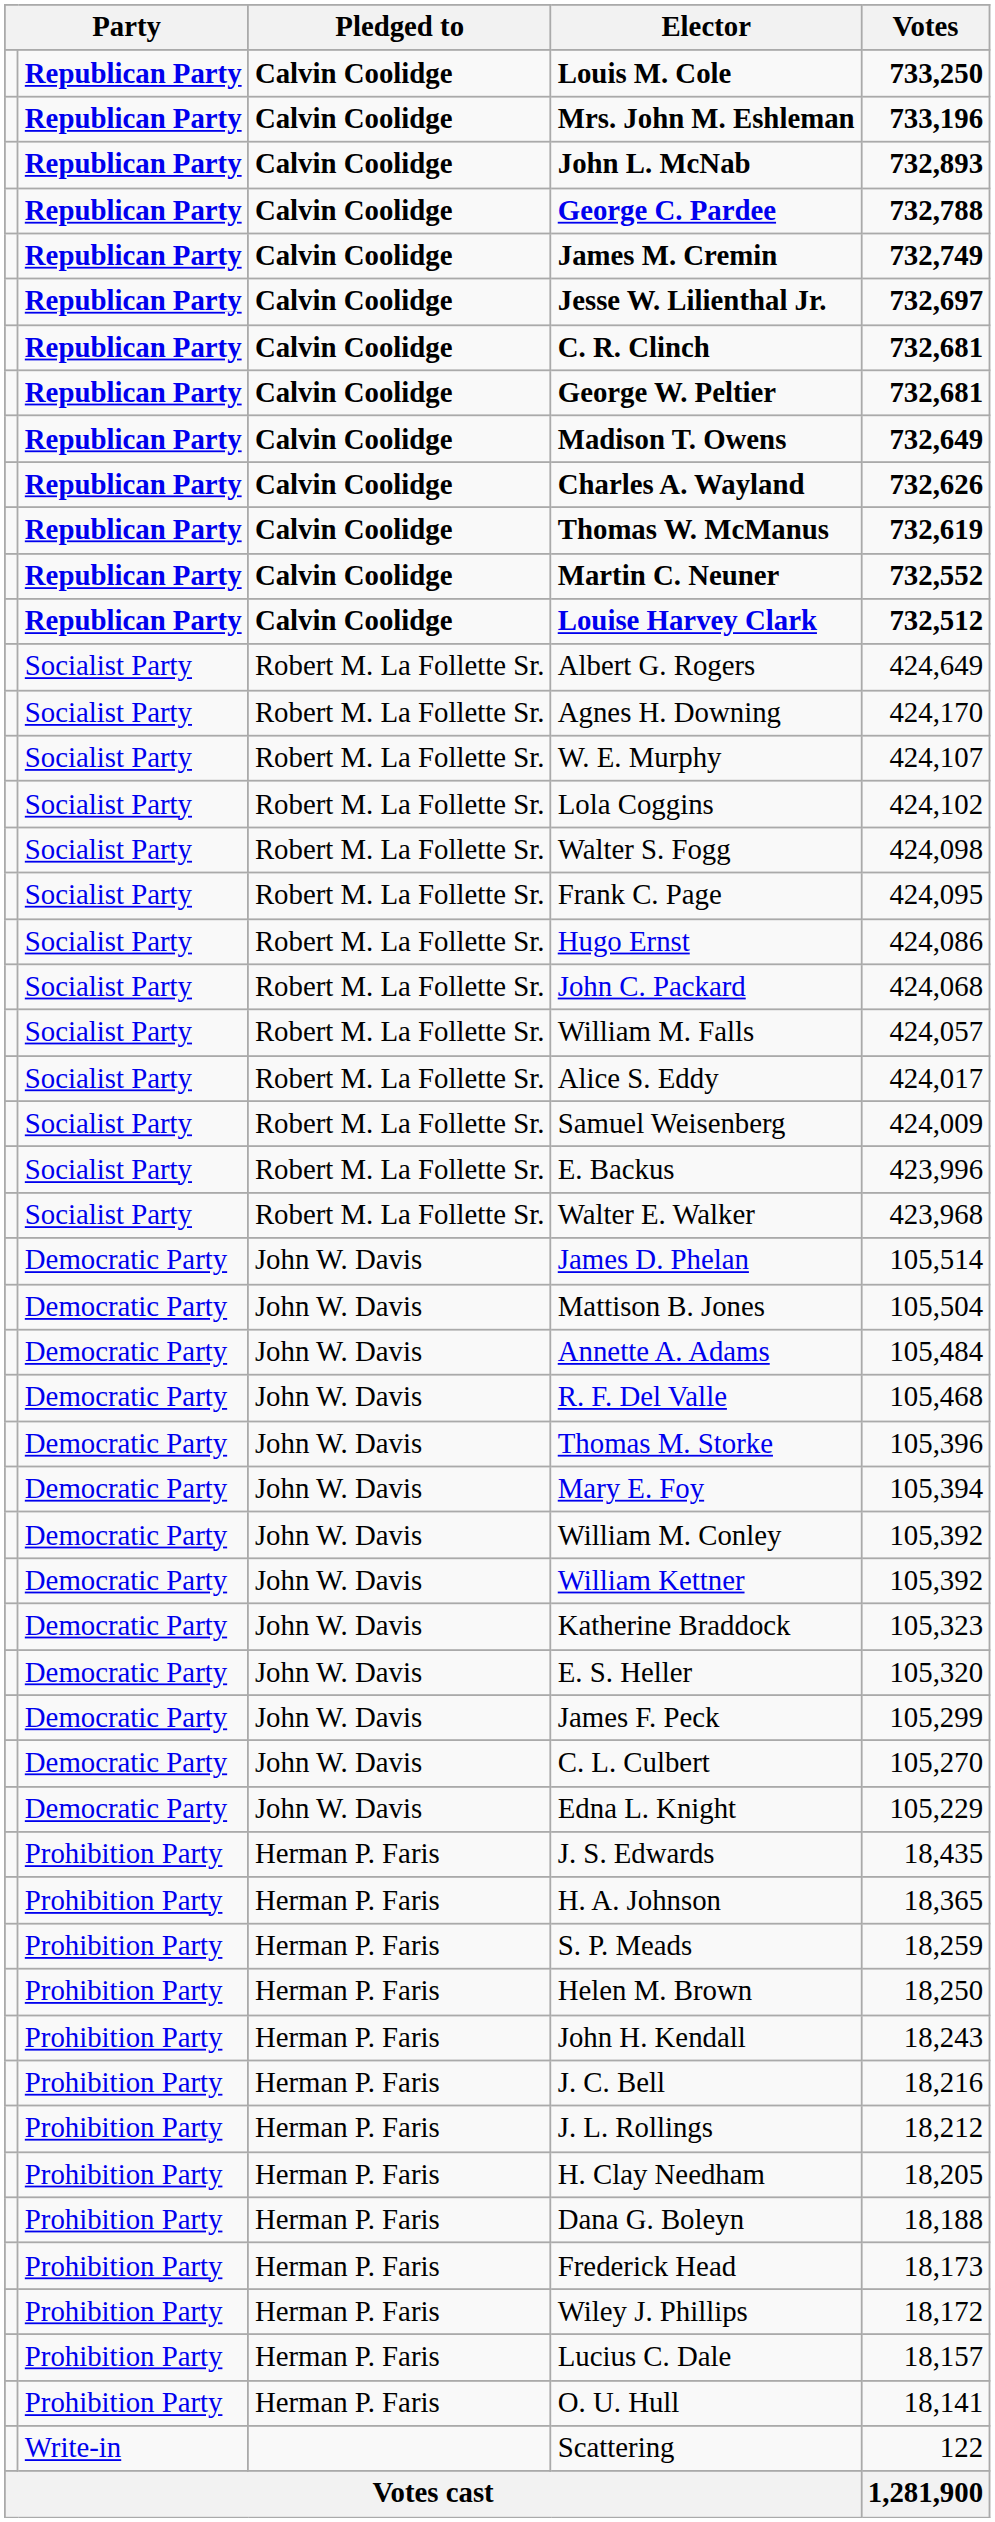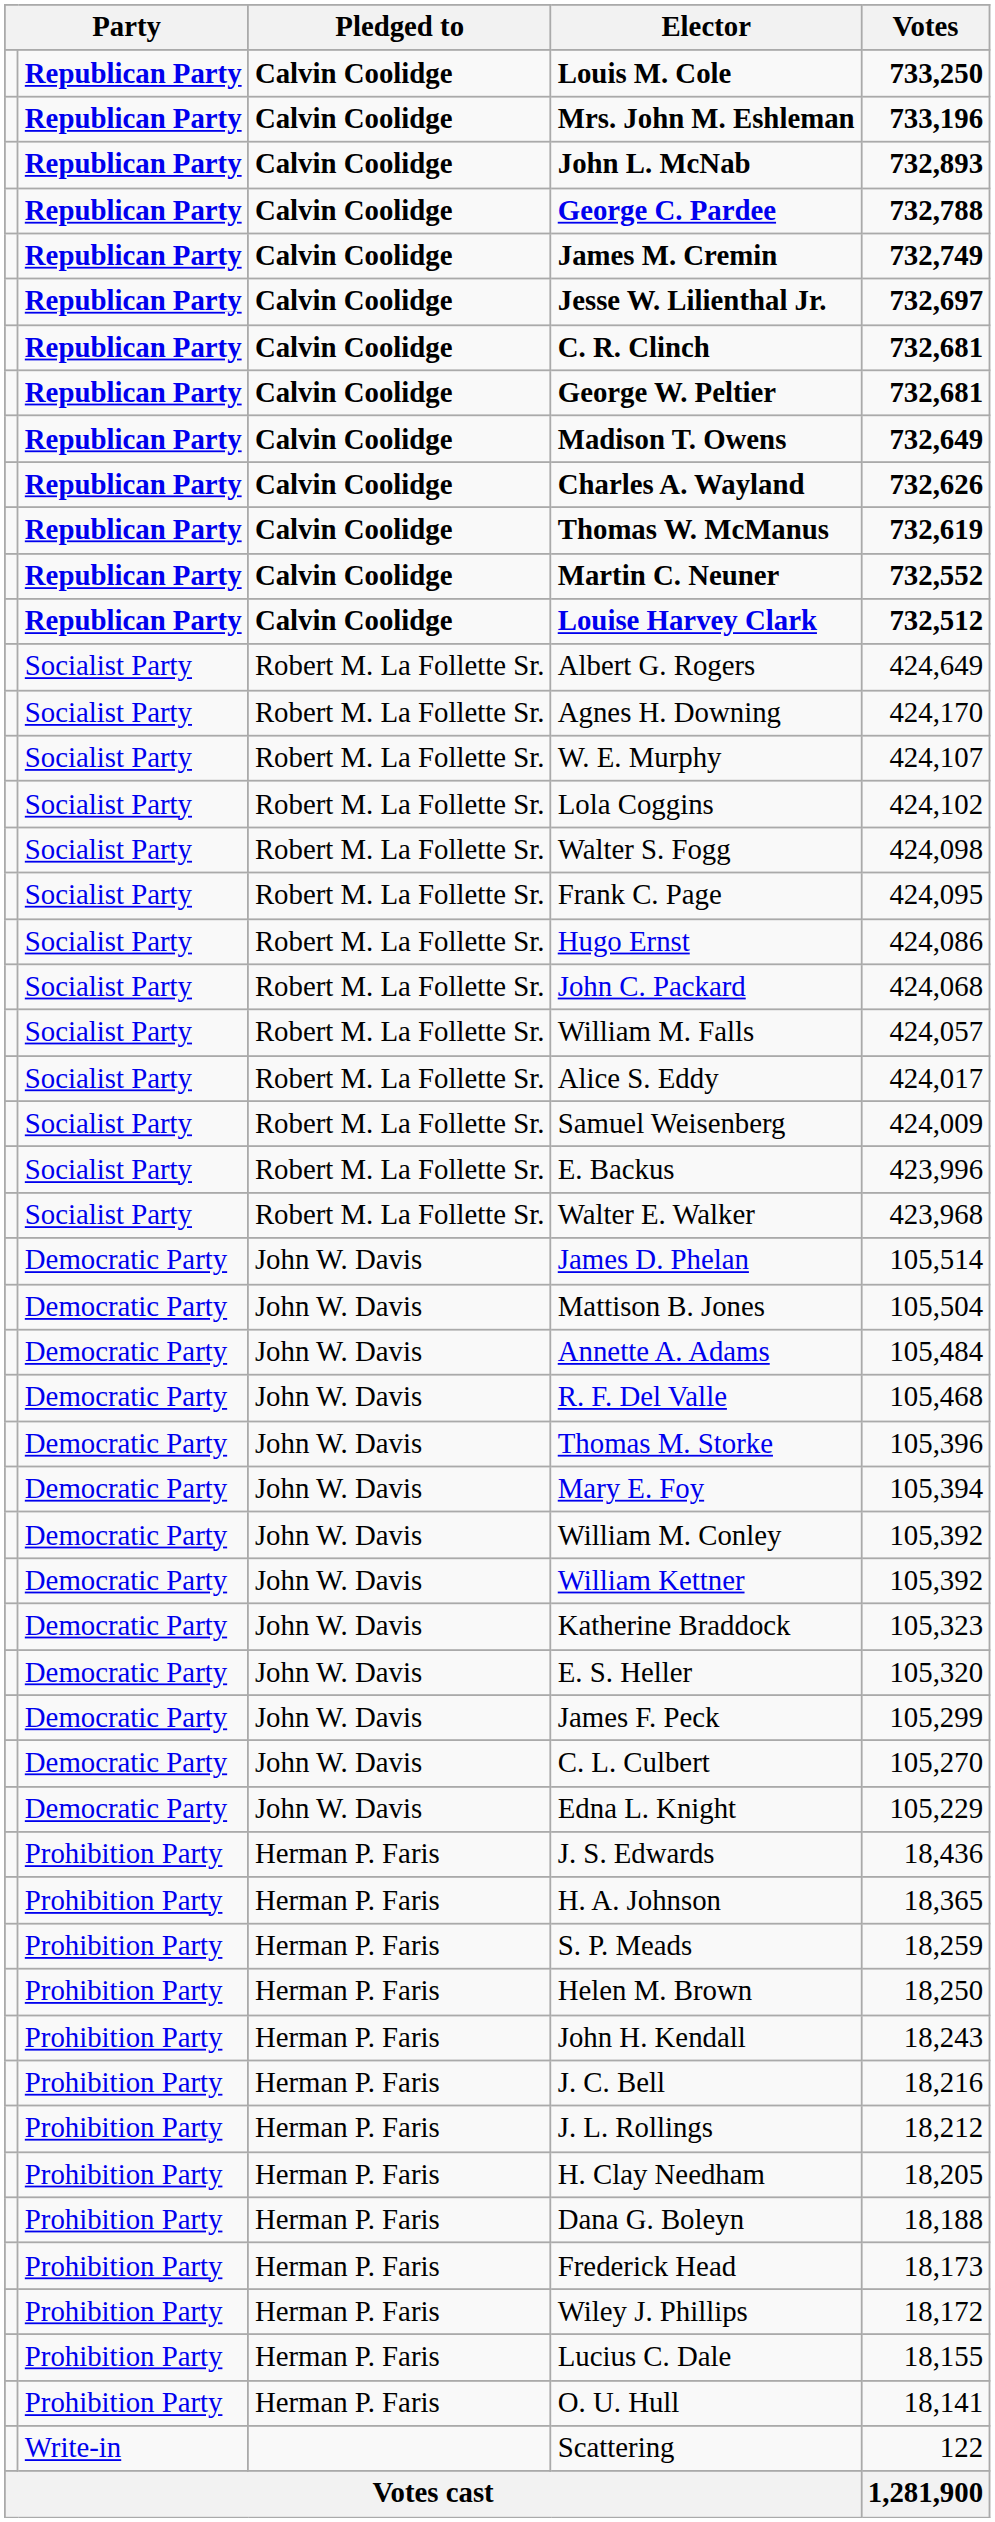(943, 1854) 18,435 -> (943, 1854) 18,436
(943, 2356) 18,157 -> (943, 2356) 18,155
